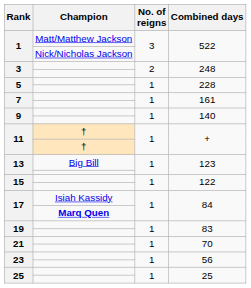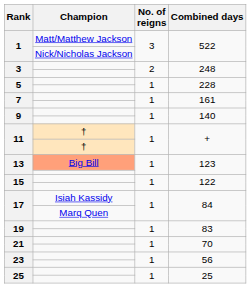(84, 162) no background -> (84, 162) lightsalmon background
(84, 213) bold -> (84, 213) normal
